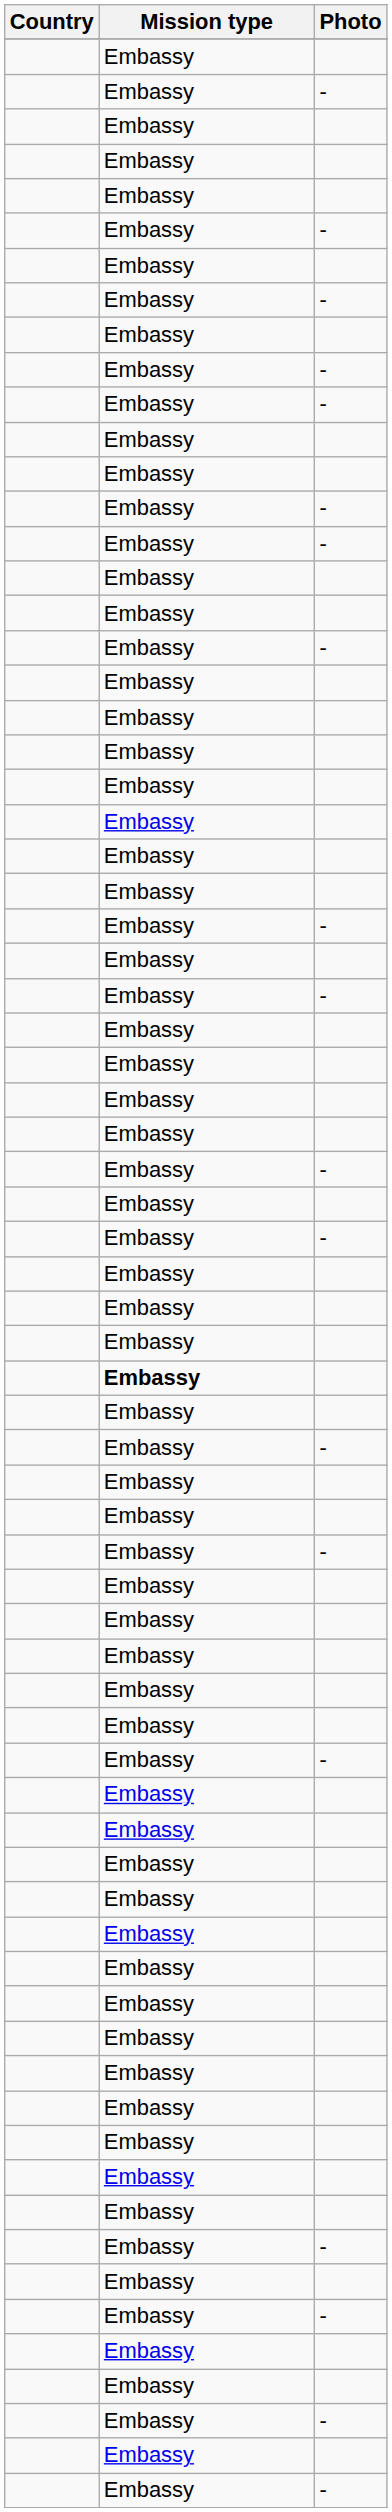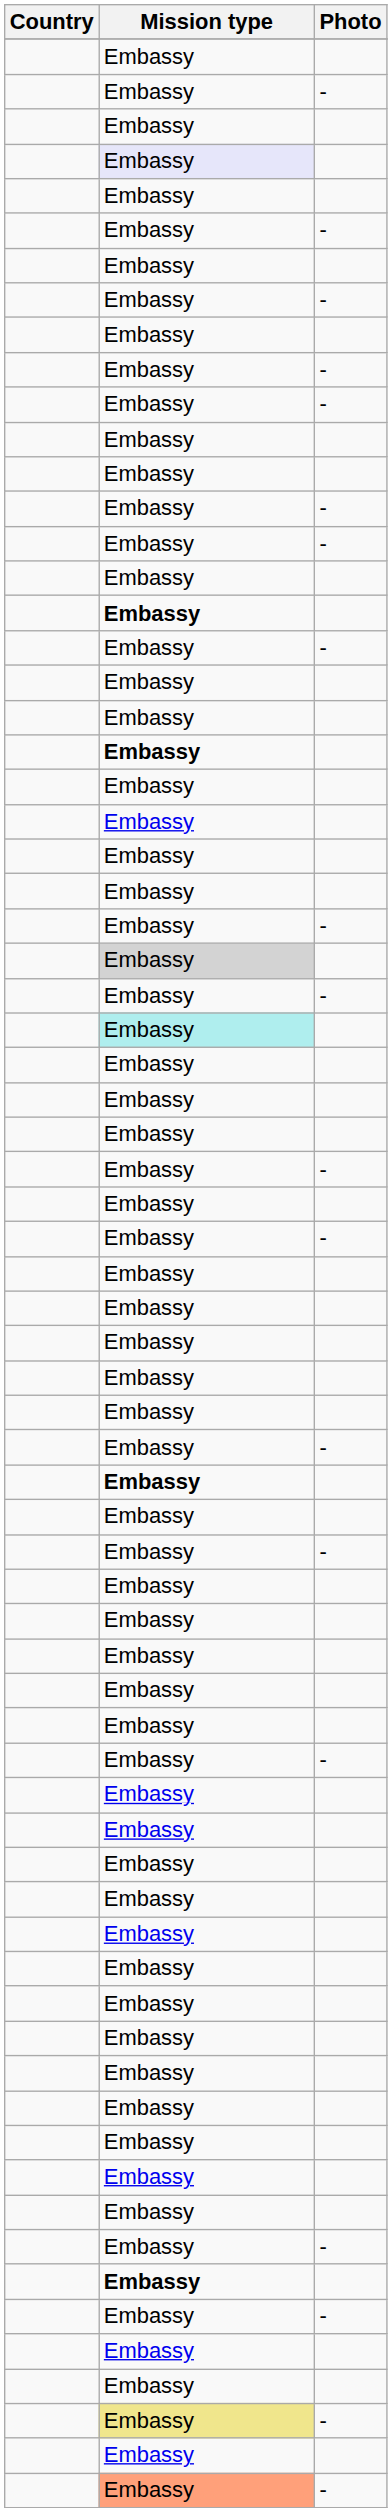(149, 160) no background -> (149, 160) lavender background
(149, 612) normal -> (152, 612) bold
(149, 751) normal -> (152, 751) bold
(149, 960) no background -> (149, 960) lightgrey background
(149, 1030) no background -> (149, 1030) paleturquoise background
(152, 1377) bold -> (149, 1377) normal
(149, 1481) normal -> (152, 1481) bold
(149, 2281) normal -> (152, 2281) bold
(149, 2420) no background -> (149, 2420) khaki background
(149, 2490) no background -> (149, 2490) lightsalmon background
